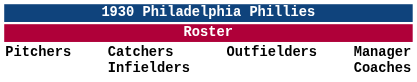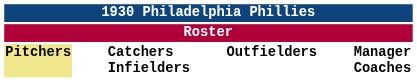(38, 53) no background -> (38, 53) khaki background
